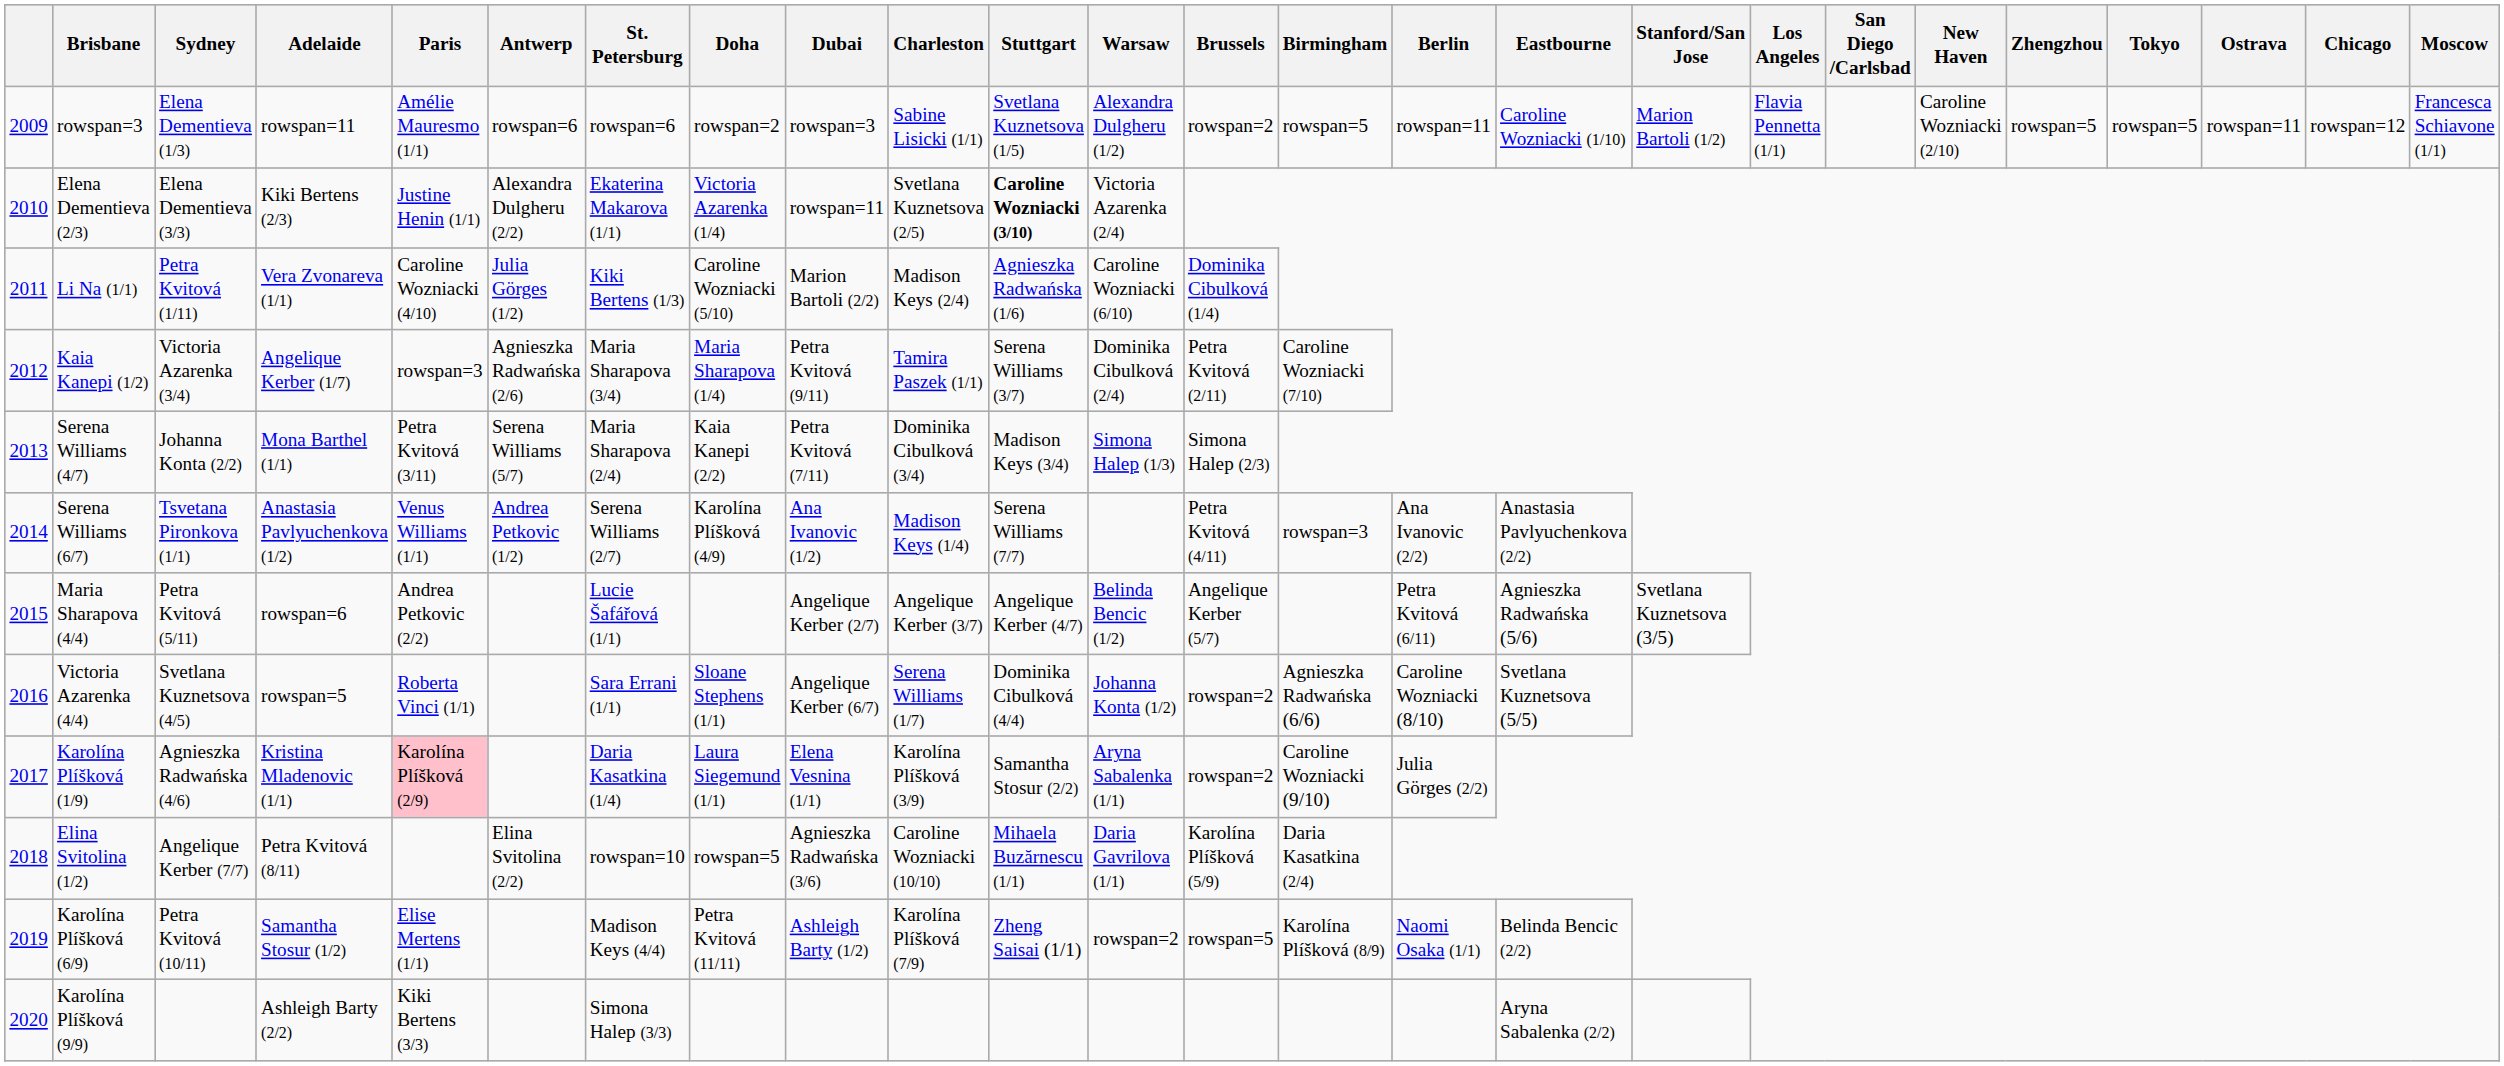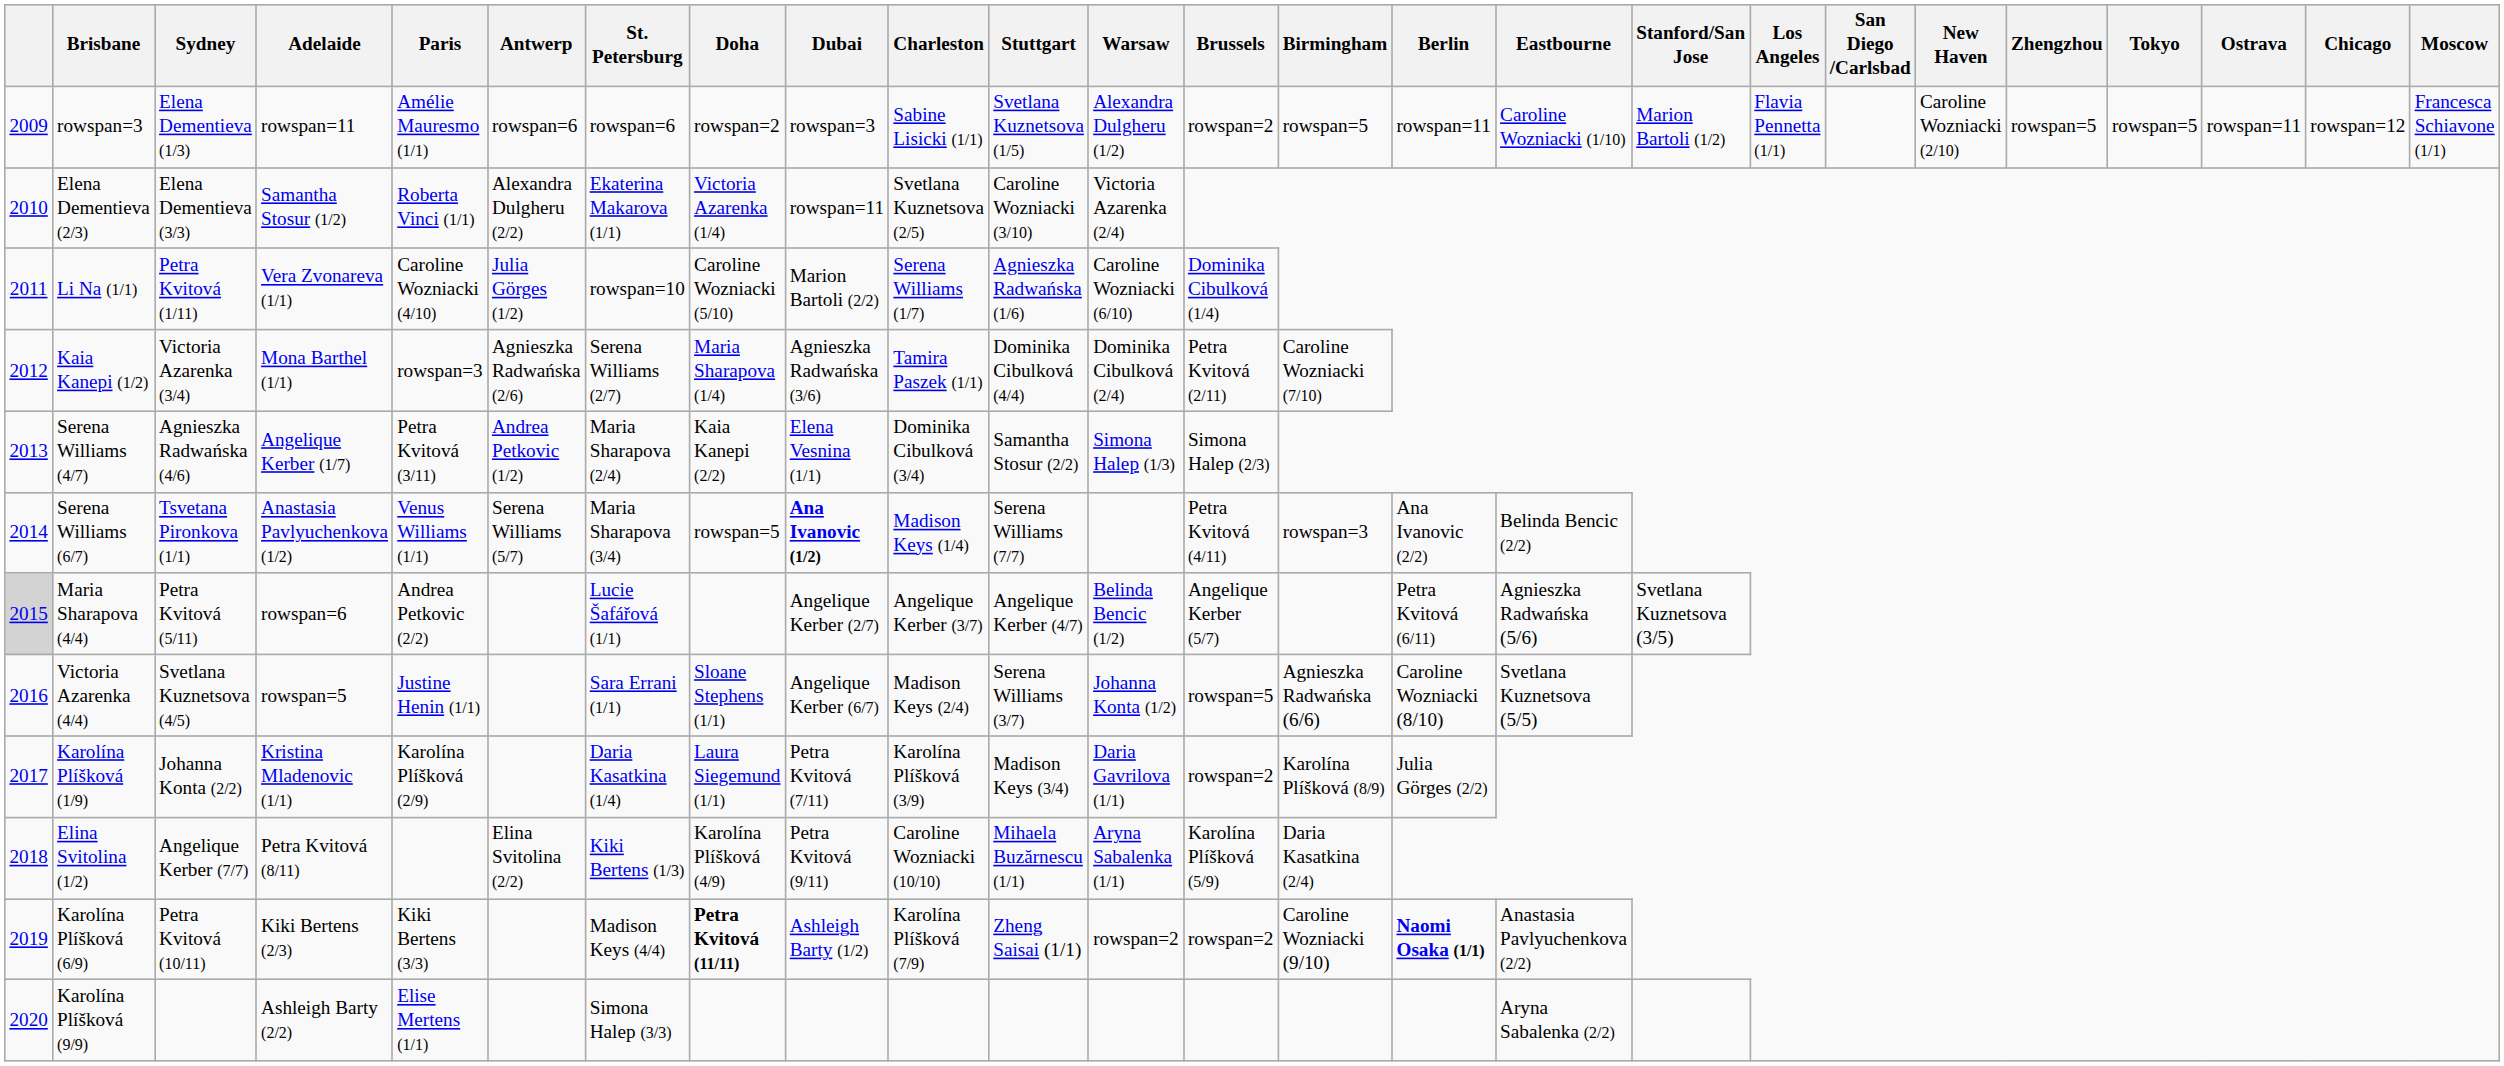(310, 206) Kiki Bertens (2/3) -> (304, 207) Samantha Stosur (1/2)
(439, 207) Justine Henin (1/1) -> (436, 207) Roberta Vinci (1/1)
(1036, 207) bold -> (1034, 206) normal
(637, 288) Kiki Bertens (1/3) -> (637, 288) rowspan=10
(931, 288) Madison Keys (2/4) -> (928, 288) Serena Williams (1/7)
(306, 370) Angelique Kerber (1/7) -> (314, 369) Mona Barthel (1/1)
(630, 369) Maria Sharapova (3/4) -> (625, 369) Serena Williams (2/7)
(821, 369) Petra Kvitová (9/11) -> (834, 369) Agnieszka Radwańska (3/6)
(1028, 369) Serena Williams (3/7) -> (1033, 369) Dominika Cibulková (4/4)
(200, 451) Johanna Konta (2/2) -> (203, 450) Agnieszka Radwańska (4/6)
(314, 450) Mona Barthel (1/1) -> (306, 451) Angelique Kerber (1/7)
(527, 450) Serena Williams (5/7) -> (526, 450) Andrea Petkovic (1/2)
(821, 450) Petra Kvitová (7/11) -> (820, 450) Elena Vesnina (1/1)
(1031, 451) Madison Keys (3/4) -> (1036, 451) Samantha Stosur (2/2)
(526, 531) Andrea Petkovic (1/2) -> (527, 531) Serena Williams (5/7)
(625, 531) Serena Williams (2/7) -> (630, 531) Maria Sharapova (3/4)
(728, 531) Karolína Plíšková (4/9) -> (737, 532) rowspan=5
(823, 531) normal -> (825, 532) bold
(1564, 531) Anastasia Pavlyuchenkova (2/2) -> (1559, 531) Belinda Bencic (2/2)
(29, 613) no background -> (29, 613) lightgrey background
(436, 695) Roberta Vinci (1/1) -> (439, 695) Justine Henin (1/1)
(928, 694) Serena Williams (1/7) -> (931, 695) Madison Keys (2/4)
(1033, 694) Dominika Cibulková (4/4) -> (1028, 694) Serena Williams (3/7)
(1231, 695) rowspan=2 -> (1231, 695) rowspan=5
(203, 775) Agnieszka Radwańska (4/6) -> (200, 776) Johanna Konta (2/2)
(431, 775) pink background -> (431, 775) no background
(820, 775) Elena Vesnina (1/1) -> (821, 775) Petra Kvitová (7/11)
(1036, 776) Samantha Stosur (2/2) -> (1031, 776) Madison Keys (3/4)
(1133, 775) Aryna Sabalenka (1/1) -> (1132, 775) Daria Gavrilova (1/1)
(1323, 776) Caroline Wozniacki (9/10) -> (1334, 776) Karolína Plíšková (8/9)
(637, 857) rowspan=10 -> (637, 857) Kiki Bertens (1/3)
(737, 857) rowspan=5 -> (728, 856) Karolína Plíšková (4/9)
(834, 856) Agnieszka Radwańska (3/6) -> (821, 856) Petra Kvitová (9/11)
(1132, 856) Daria Gavrilova (1/1) -> (1133, 856) Aryna Sabalenka (1/1)
(304, 938) Samantha Stosur (1/2) -> (310, 938) Kiki Bertens (2/3)
(429, 938) Elise Mertens (1/1) -> (427, 938) Kiki Bertens (3/3)
(725, 938) normal -> (727, 938) bold
(1231, 938) rowspan=5 -> (1231, 938) rowspan=2
(1334, 938) Karolína Plíšková (8/9) -> (1323, 938) Caroline Wozniacki (9/10)
(1438, 938) normal -> (1441, 938) bold
(1559, 938) Belinda Bencic (2/2) -> (1564, 938) Anastasia Pavlyuchenkova (2/2)
(427, 1019) Kiki Bertens (3/3) -> (429, 1019) Elise Mertens (1/1)
